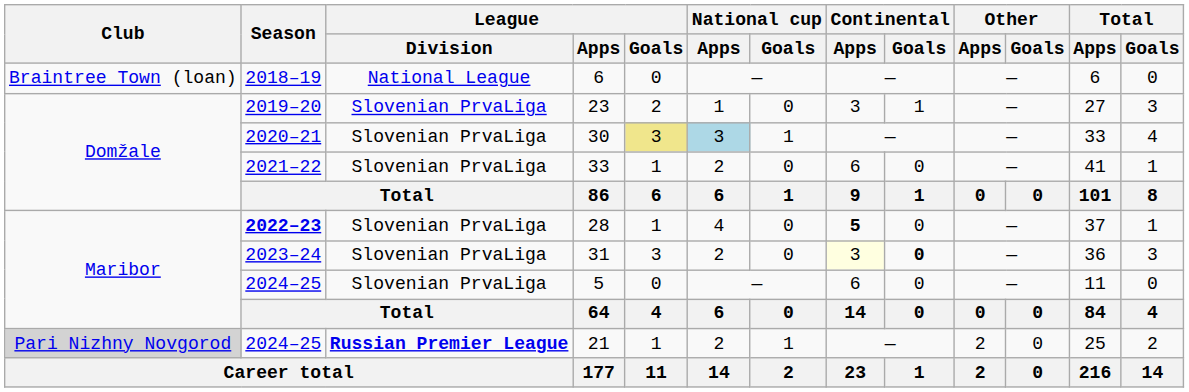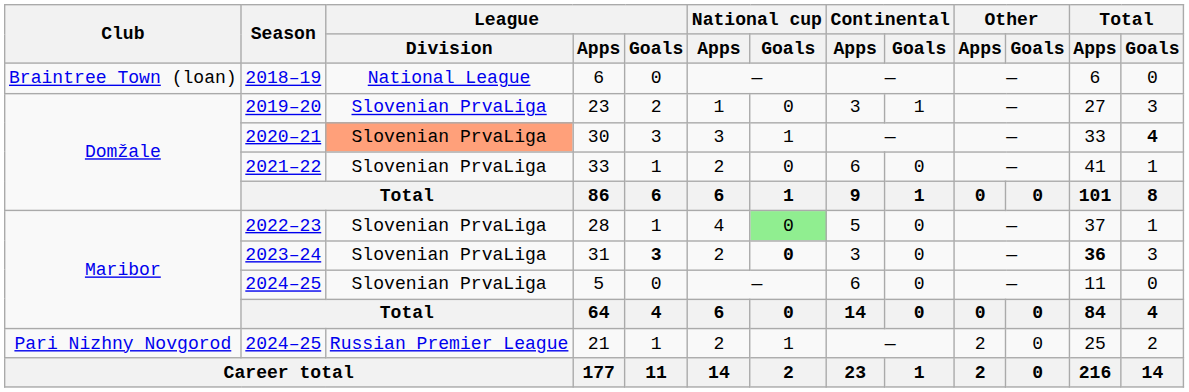(449, 137) no background -> (449, 137) lightsalmon background
(656, 137) khaki background -> (656, 137) no background
(719, 137) lightblue background -> (719, 137) no background
(1152, 137) normal -> (1152, 137) bold
(283, 226) bold -> (283, 226) normal
(788, 226) no background -> (788, 226) lightgreen background
(855, 226) bold -> (855, 226) normal
(656, 255) normal -> (656, 255) bold
(788, 255) normal -> (788, 255) bold
(855, 255) lightyellow background -> (855, 255) no background
(919, 255) bold -> (919, 255) normal
(1095, 255) normal -> (1095, 255) bold
(123, 343) lightgrey background -> (123, 343) no background
(449, 343) bold -> (449, 343) normal
